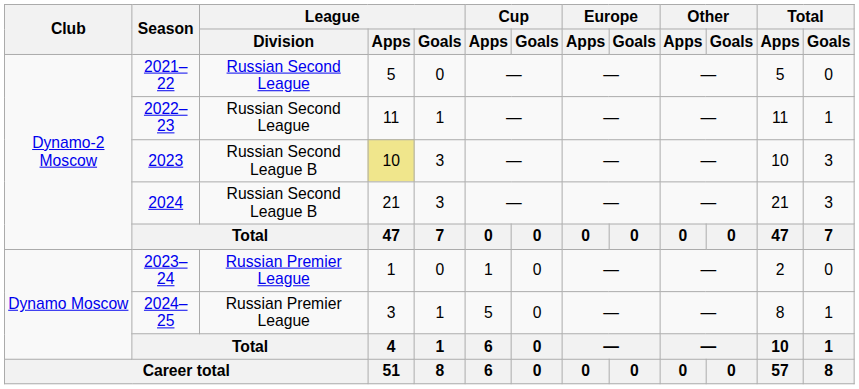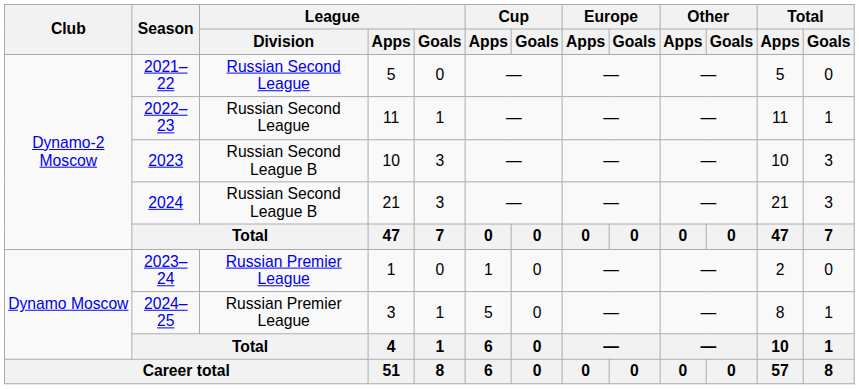(391, 160) khaki background -> (391, 160) no background
